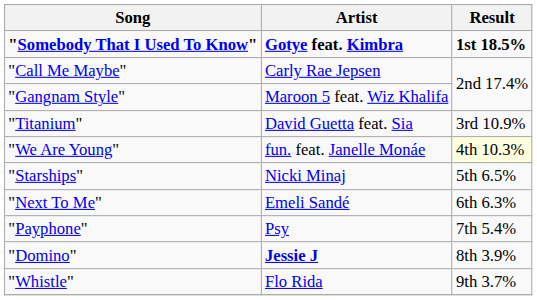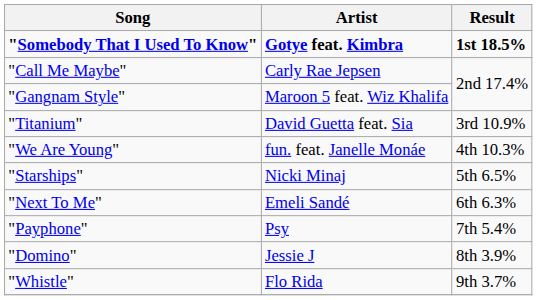(490, 149) lightyellow background -> (490, 149) no background
(292, 255) bold -> (290, 255) normal
